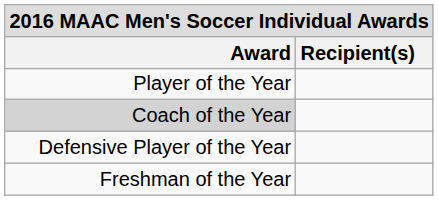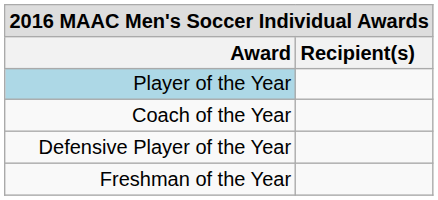(212, 84) no background -> (212, 84) lightblue background
(212, 116) lightgrey background -> (212, 116) no background
